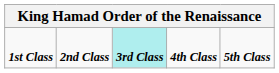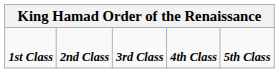(140, 56) paleturquoise background -> (140, 56) no background
